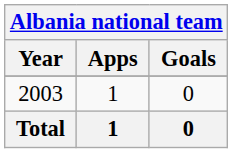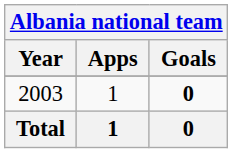(188, 93) normal -> (188, 93) bold
